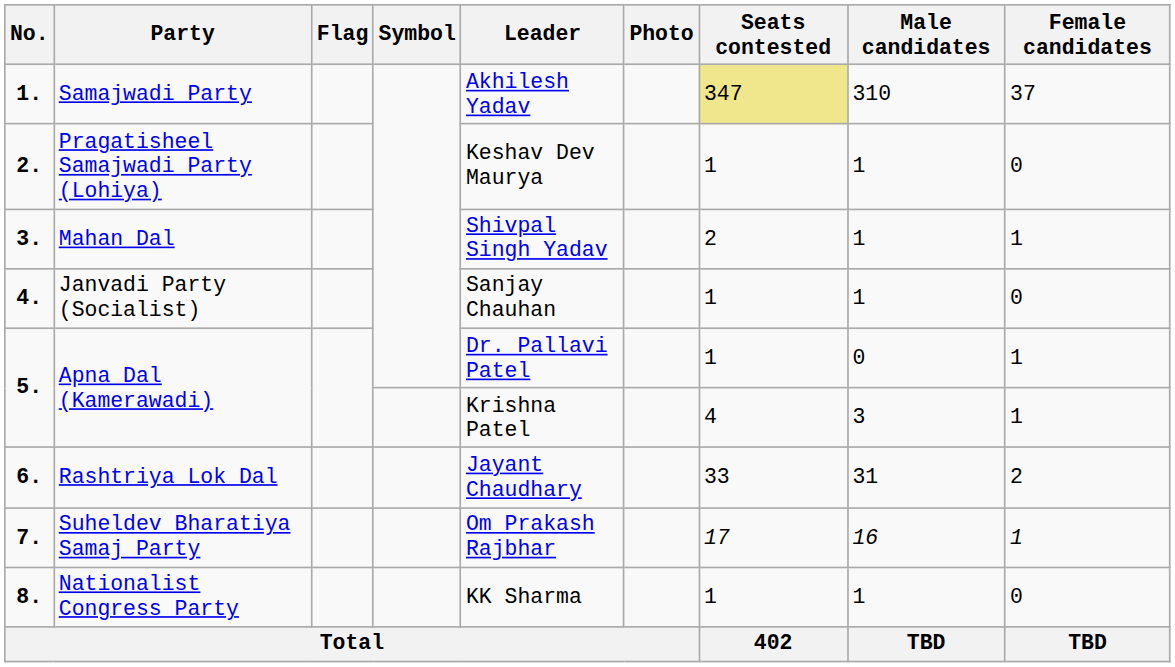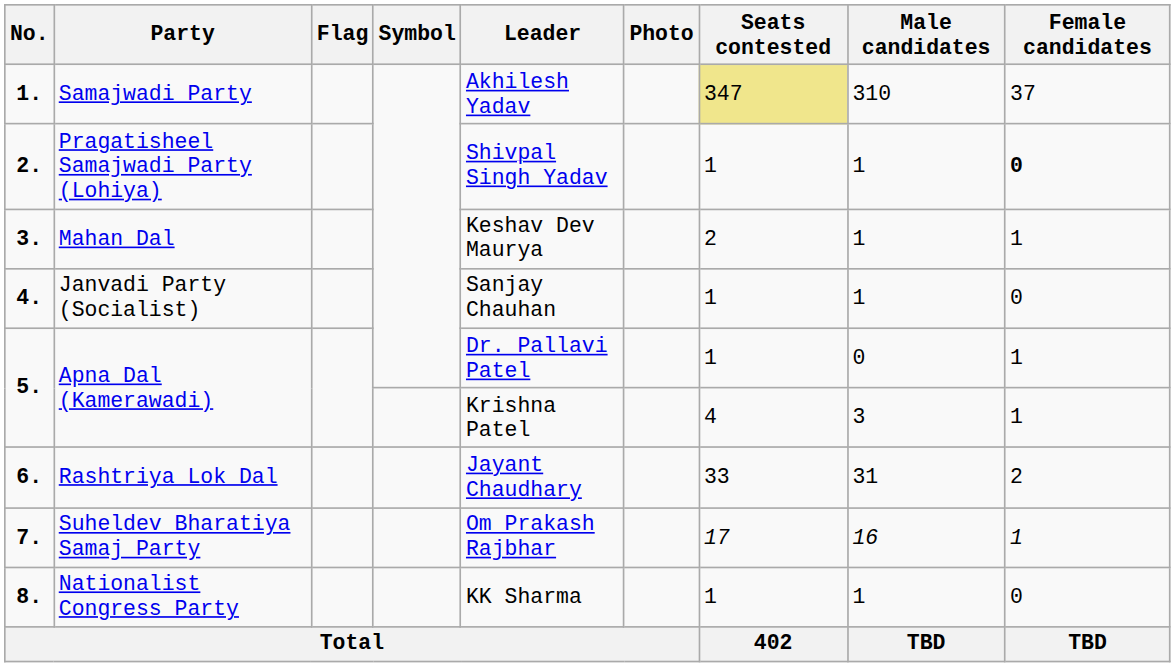(530, 166) Keshav Dev Maurya -> (537, 166) Shivpal Singh Yadav
(1016, 166) normal -> (1016, 166) bold
(537, 239) Shivpal Singh Yadav -> (530, 239) Keshav Dev Maurya
